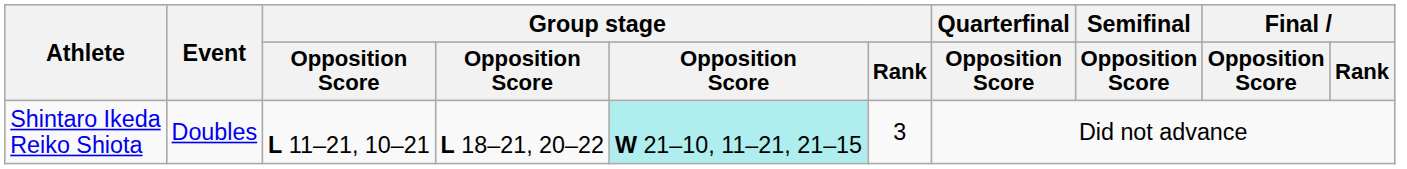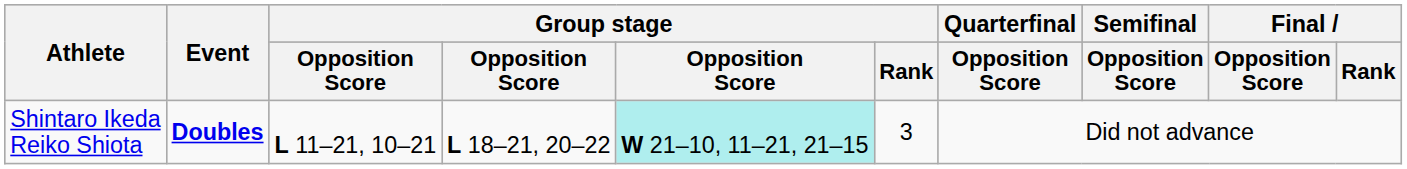(214, 133) normal -> (218, 133) bold
